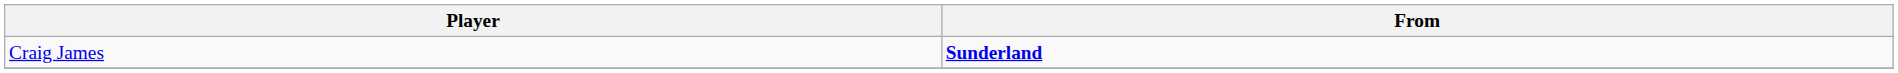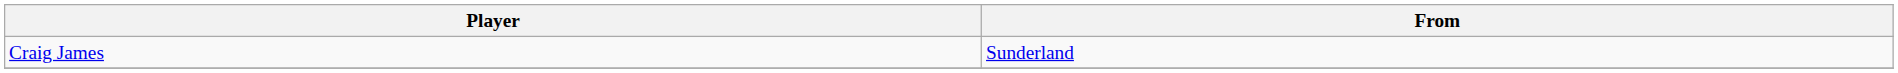(994, 52) bold -> (1030, 52) normal
